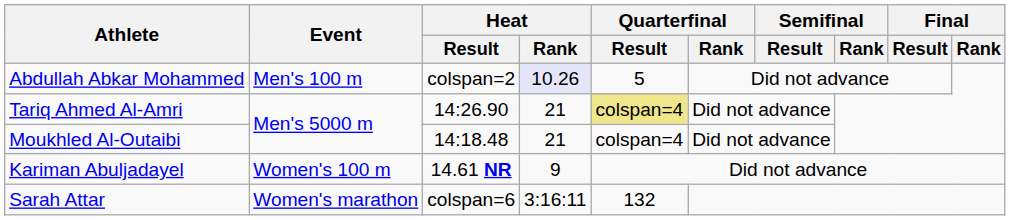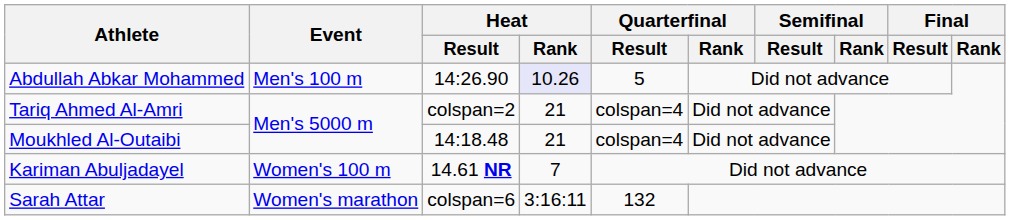(471, 79) colspan=2 -> (471, 79) 14:26.90
(471, 109) 14:26.90 -> (471, 109) colspan=2
(639, 109) khaki background -> (639, 109) no background
(555, 170) 9 -> (555, 170) 7
